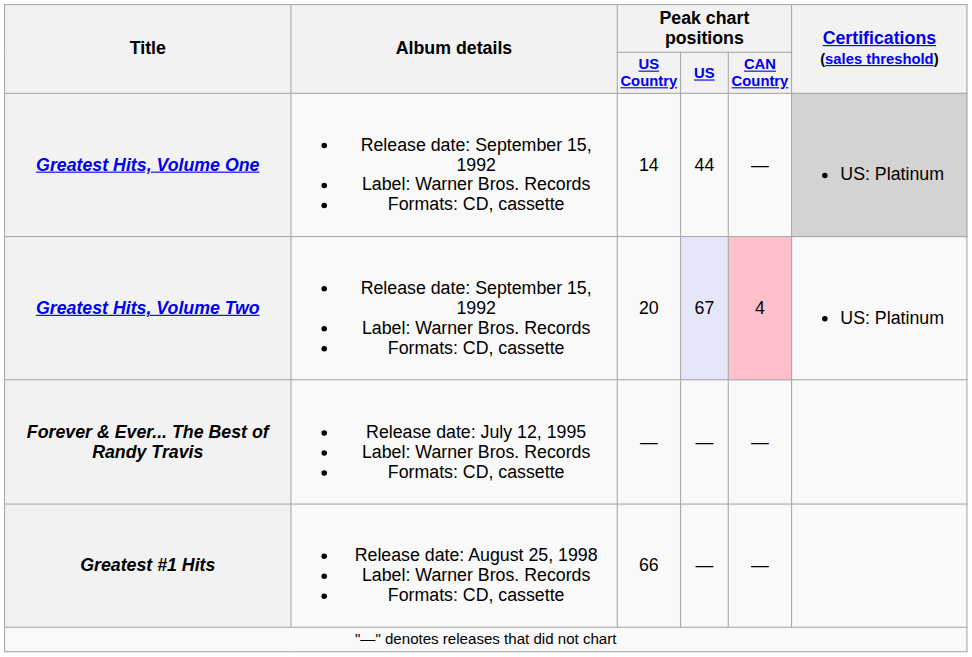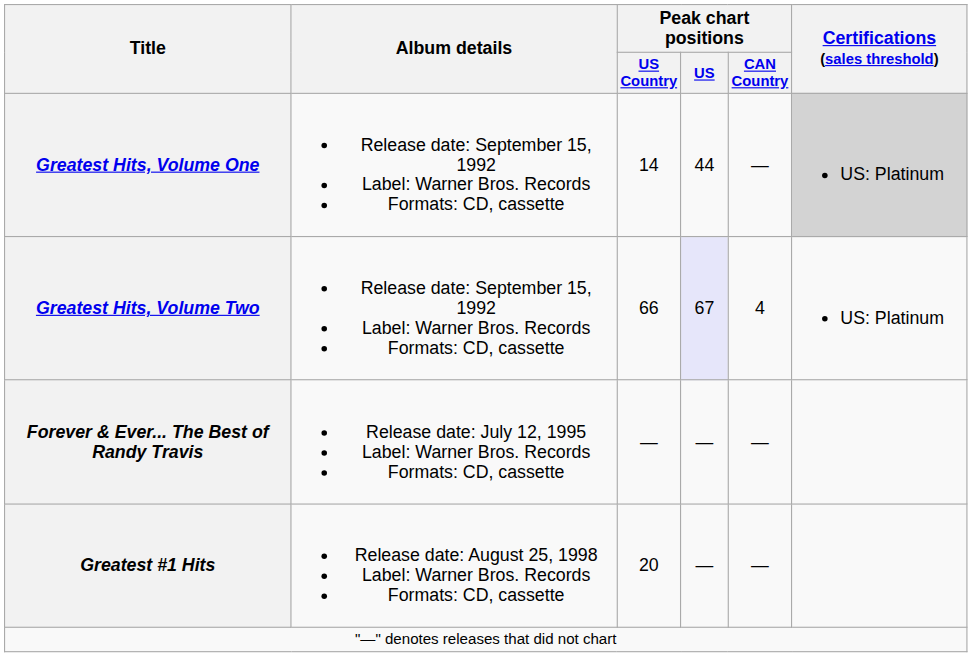(649, 308) 20 -> (649, 308) 66
(760, 308) pink background -> (760, 308) no background
(649, 565) 66 -> (649, 565) 20
